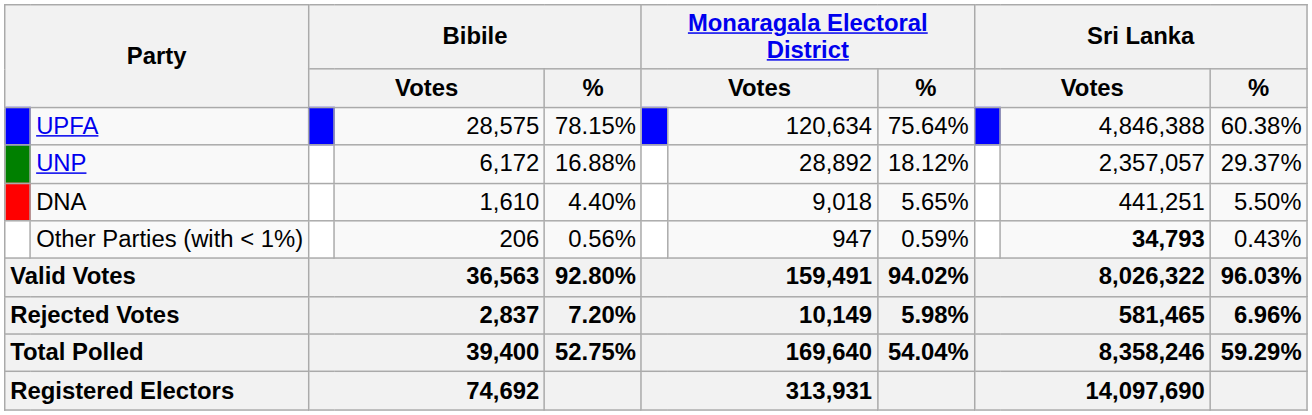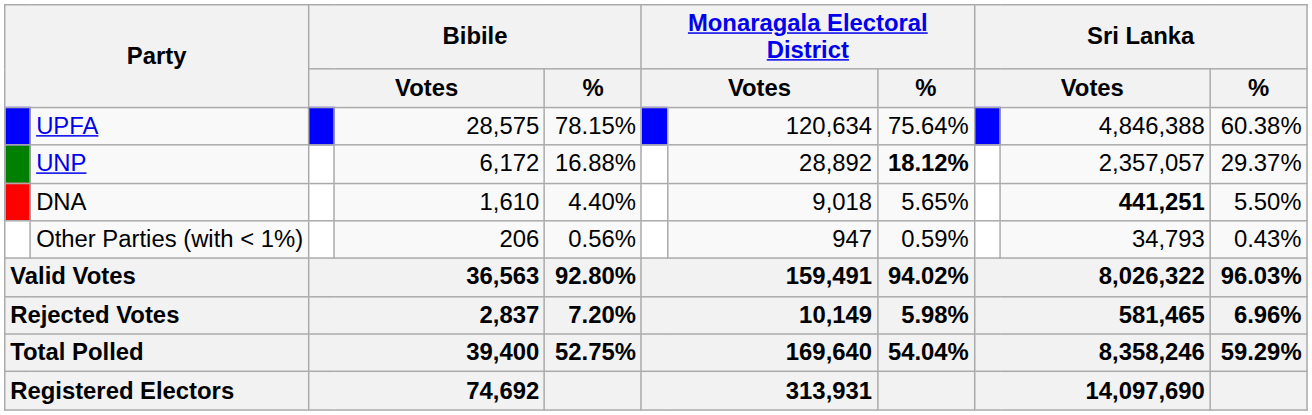(928, 163) normal -> (928, 163) bold
(1162, 201) normal -> (1162, 201) bold
(1168, 239) bold -> (1168, 239) normal
